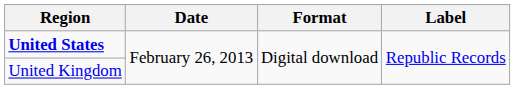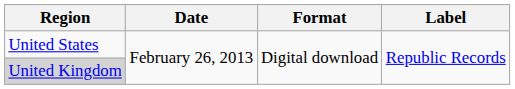(56, 44) bold -> (53, 44) normal
(65, 71) no background -> (65, 71) lightgrey background
